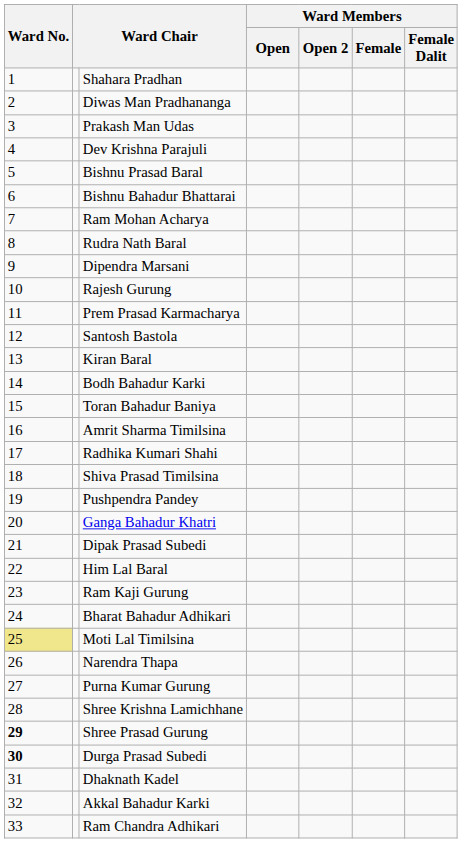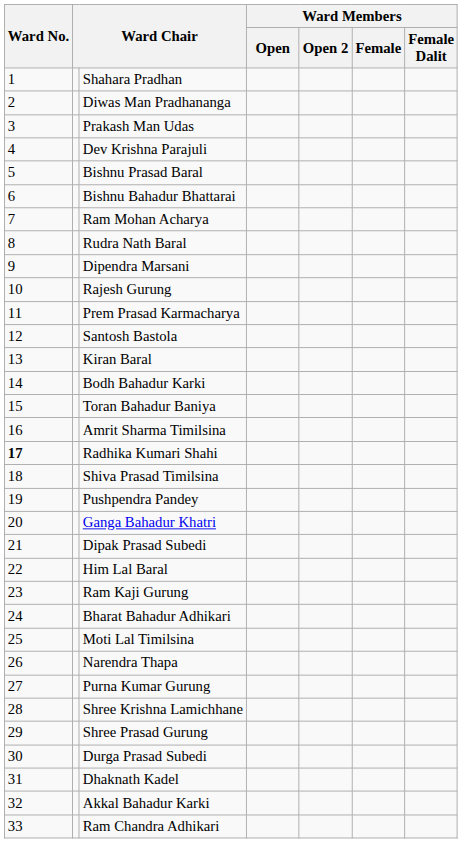(15, 452) normal -> (15, 452) bold
(15, 639) khaki background -> (15, 639) no background
(15, 733) bold -> (15, 733) normal
(15, 756) bold -> (15, 756) normal
